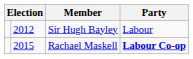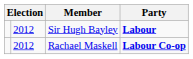(138, 29) normal -> (139, 29) bold
(24, 45) 2015 -> (24, 45) 2012
